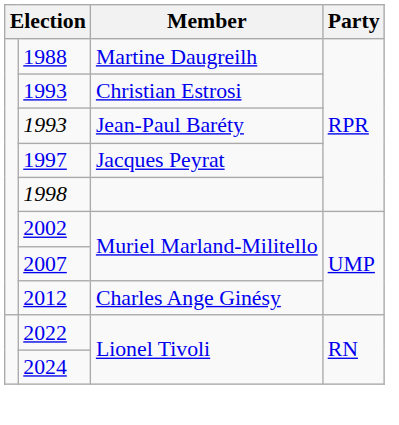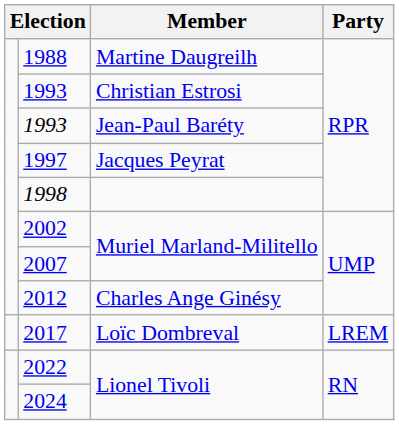+ row: (45, 332)
